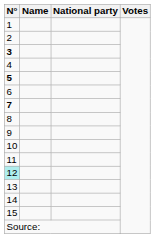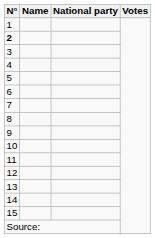(9, 38) normal -> (9, 38) bold
(9, 51) bold -> (9, 51) normal
(9, 78) bold -> (9, 78) normal
(9, 105) bold -> (9, 105) normal
(12, 173) paleturquoise background -> (12, 173) no background
